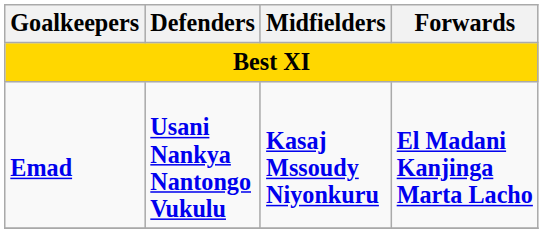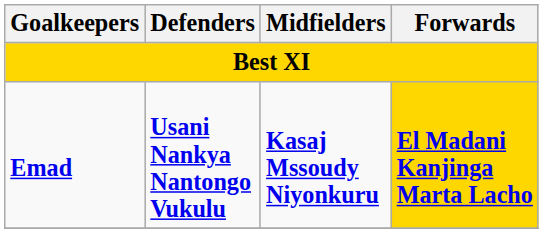(465, 168) no background -> (465, 168) gold background
